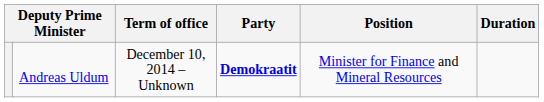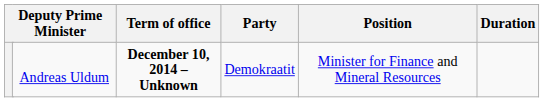(166, 69) normal -> (169, 69) bold
(258, 69) bold -> (260, 69) normal
